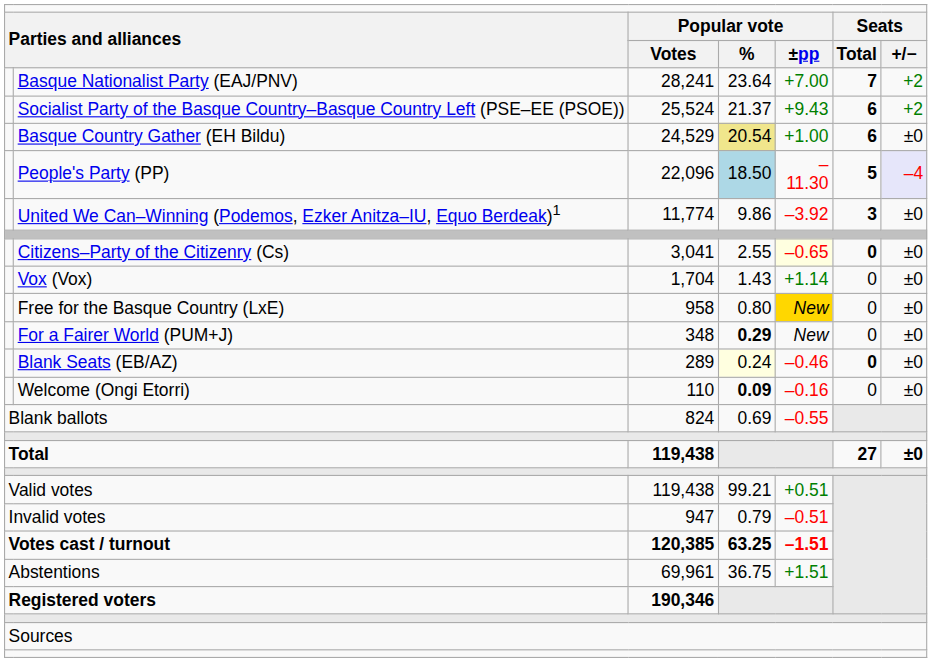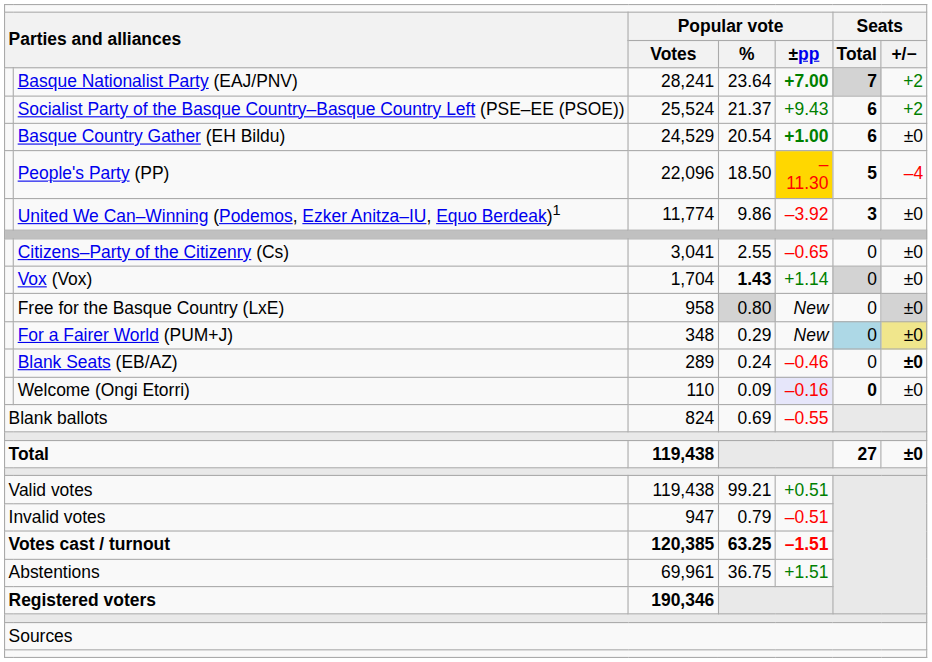(806, 81) normal -> (806, 81) bold
(872, 81) no background -> (872, 81) lightgrey background
(750, 137) khaki background -> (750, 137) no background
(806, 137) normal -> (806, 137) bold
(750, 174) lightblue background -> (750, 174) no background
(807, 174) no background -> (807, 174) gold background
(913, 174) lavender background -> (913, 174) no background
(807, 252) lightyellow background -> (807, 252) no background
(872, 252) bold -> (872, 252) normal
(754, 280) normal -> (754, 280) bold
(872, 280) no background -> (872, 280) lightgrey background
(754, 307) no background -> (754, 307) lightgrey background
(811, 307) gold background -> (811, 307) no background
(913, 307) no background -> (913, 307) lightgrey background
(754, 335) bold -> (754, 335) normal
(872, 335) no background -> (872, 335) lightblue background
(913, 335) no background -> (913, 335) khaki background
(754, 362) lightyellow background -> (754, 362) no background
(872, 362) bold -> (872, 362) normal
(913, 362) normal -> (913, 362) bold
(754, 390) bold -> (754, 390) normal
(807, 390) no background -> (807, 390) lavender background
(872, 390) normal -> (872, 390) bold
